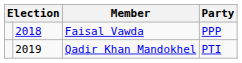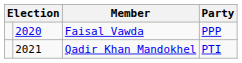(28, 31) 2018 -> (28, 31) 2020
(28, 49) 2019 -> (28, 49) 2021
